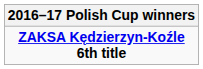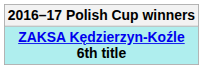(101, 45) no background -> (101, 45) paleturquoise background
